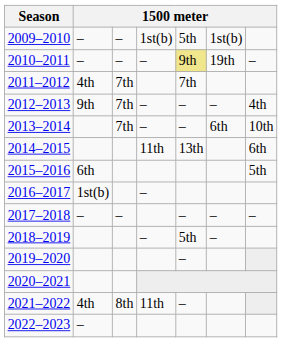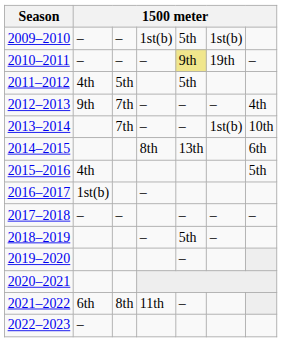(124, 82) 7th -> (124, 82) 5th
(188, 82) 7th -> (188, 82) 5th
(219, 126) 6th -> (226, 126) 1st(b)
(152, 148) 11th -> (149, 148) 8th
(86, 170) 6th -> (86, 170) 4th
(86, 303) 4th -> (86, 303) 6th
